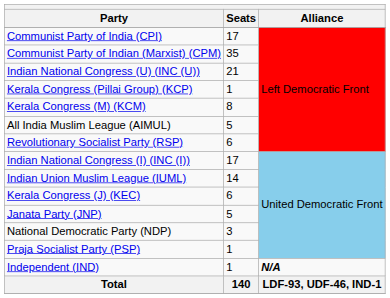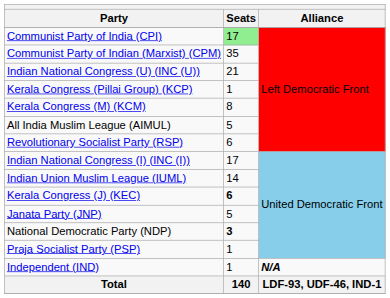(232, 36) no background -> (232, 36) lightgreen background
(229, 196) normal -> (229, 196) bold
(229, 231) normal -> (229, 231) bold
